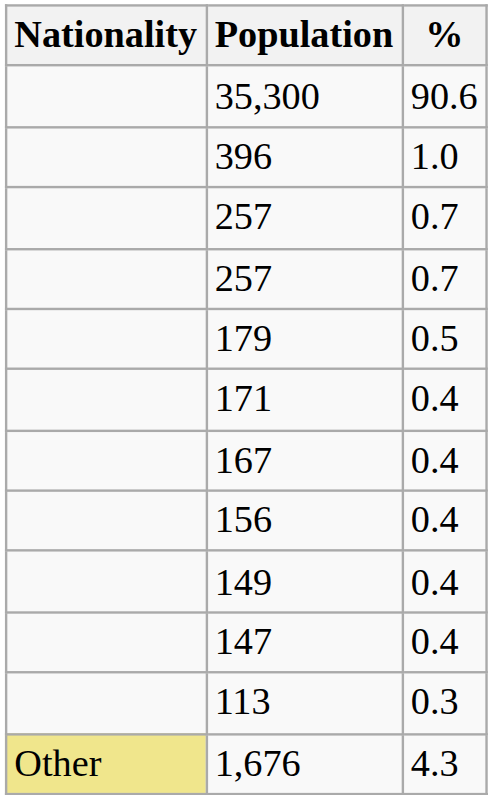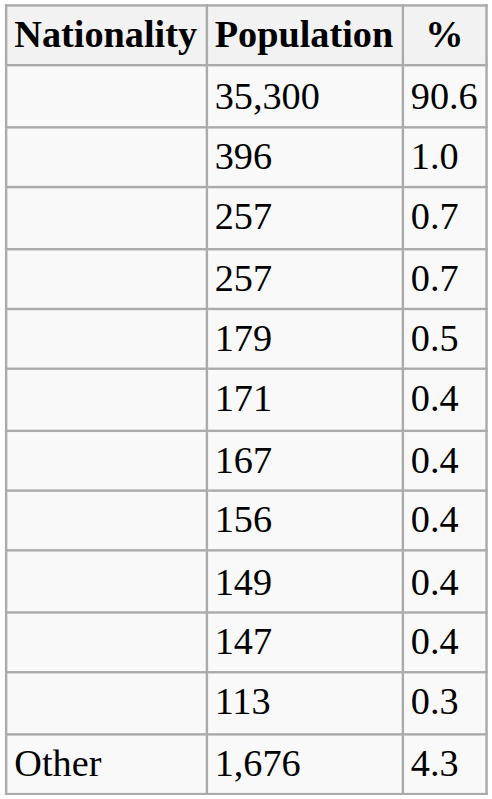(58, 762) khaki background -> (58, 762) no background
